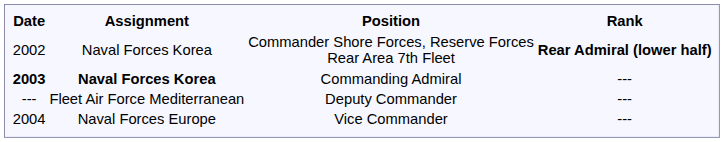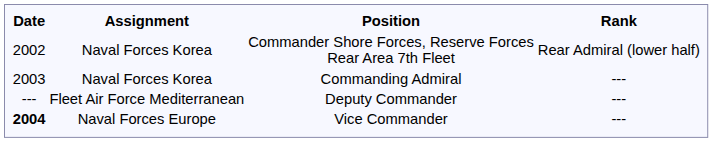(625, 50) bold -> (619, 50) normal
(29, 78) bold -> (29, 78) normal
(147, 78) bold -> (147, 78) normal
(29, 119) normal -> (29, 119) bold
